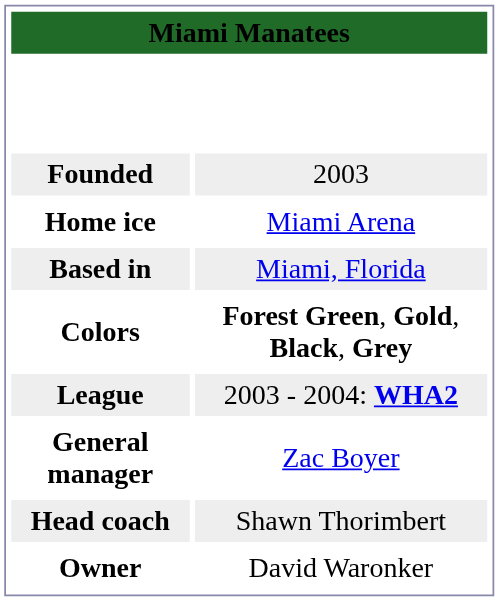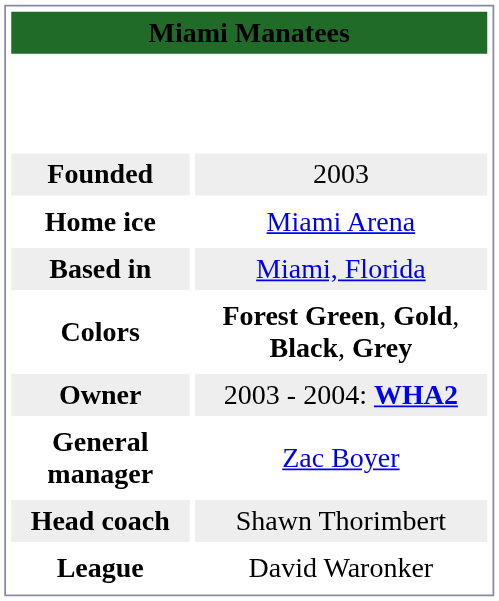(100, 394) League -> (100, 394) Owner
(100, 567) Owner -> (100, 567) League
